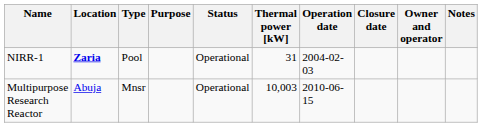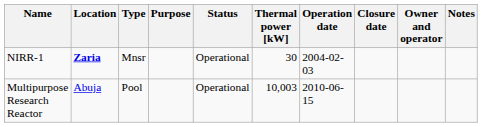(132, 57) Pool -> (134, 57) Mnsr
(291, 57) 31 -> (291, 57) 30
(134, 87) Mnsr -> (132, 87) Pool
